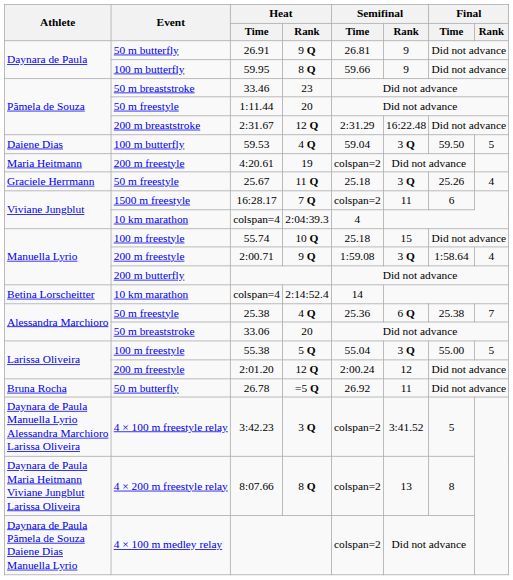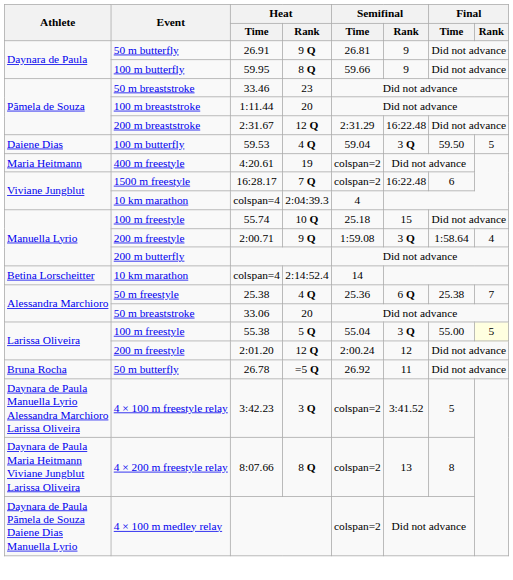(146, 107) 50 m freestyle -> (157, 107) 100 m breaststroke
(149, 163) 200 m freestyle -> (149, 163) 400 m freestyle
- row: (51, 182)
(406, 200) 11 -> (406, 182) 16:22.48
(491, 350) no background -> (491, 332) lightyellow background
